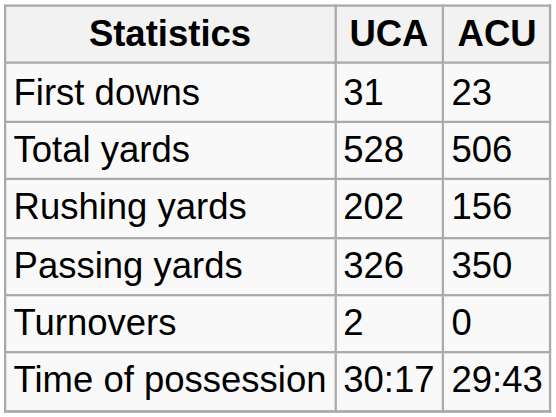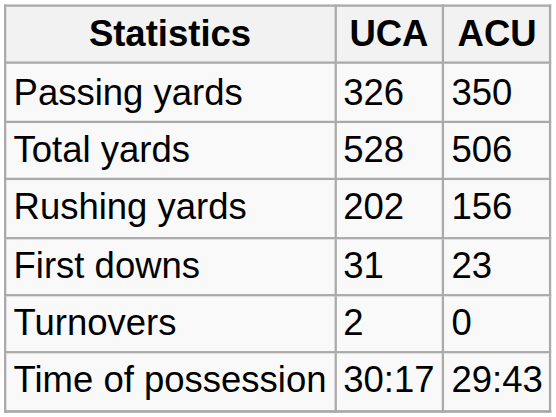rows swapped: (107, 91) <-> (128, 265)
